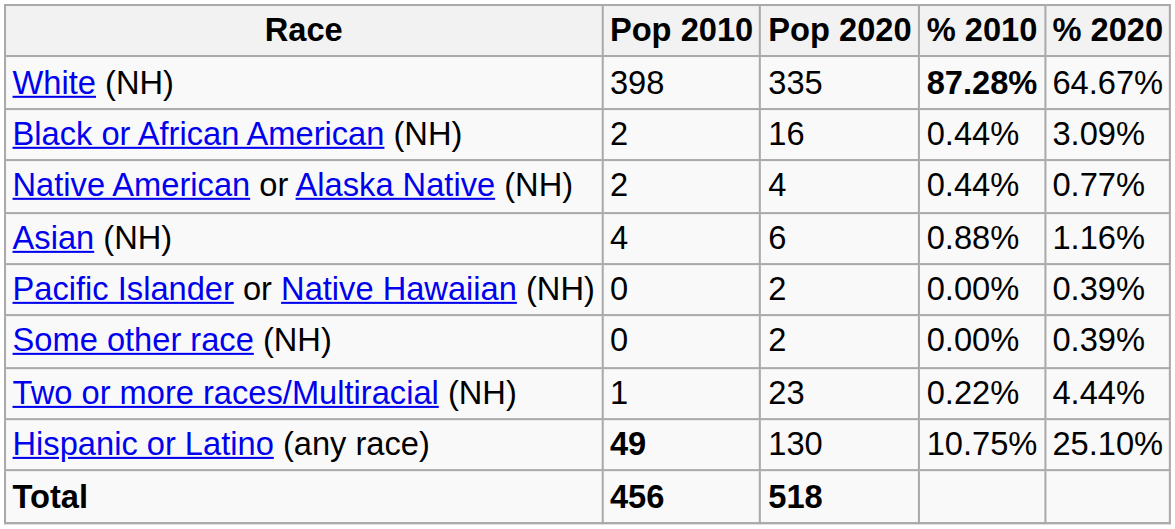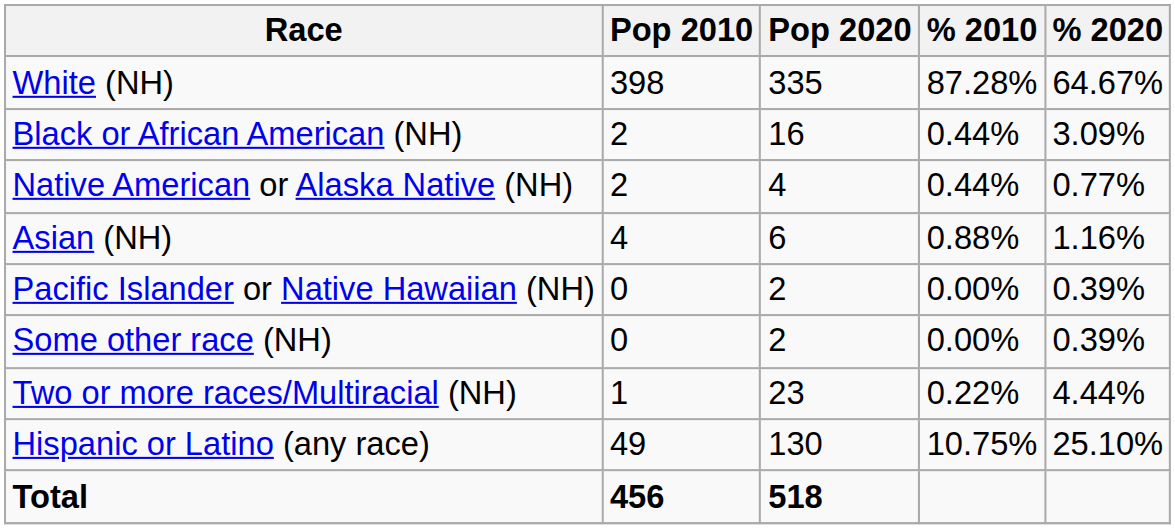(982, 82) bold -> (982, 82) normal
(628, 444) bold -> (628, 444) normal
